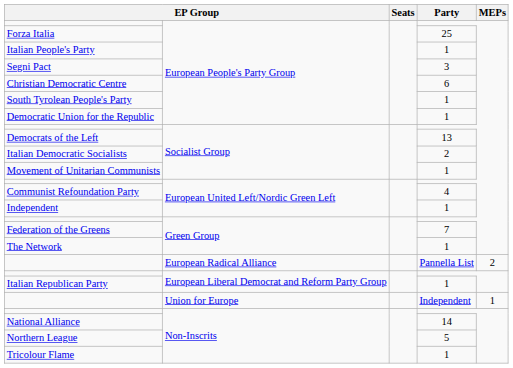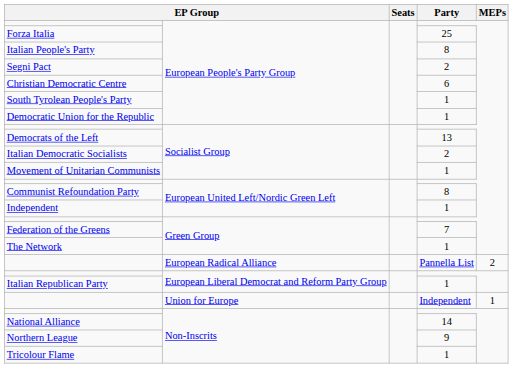(447, 50) 1 -> (447, 50) 8
(447, 67) 3 -> (447, 67) 2
(447, 192) 4 -> (447, 192) 8
(447, 338) 5 -> (447, 338) 9
